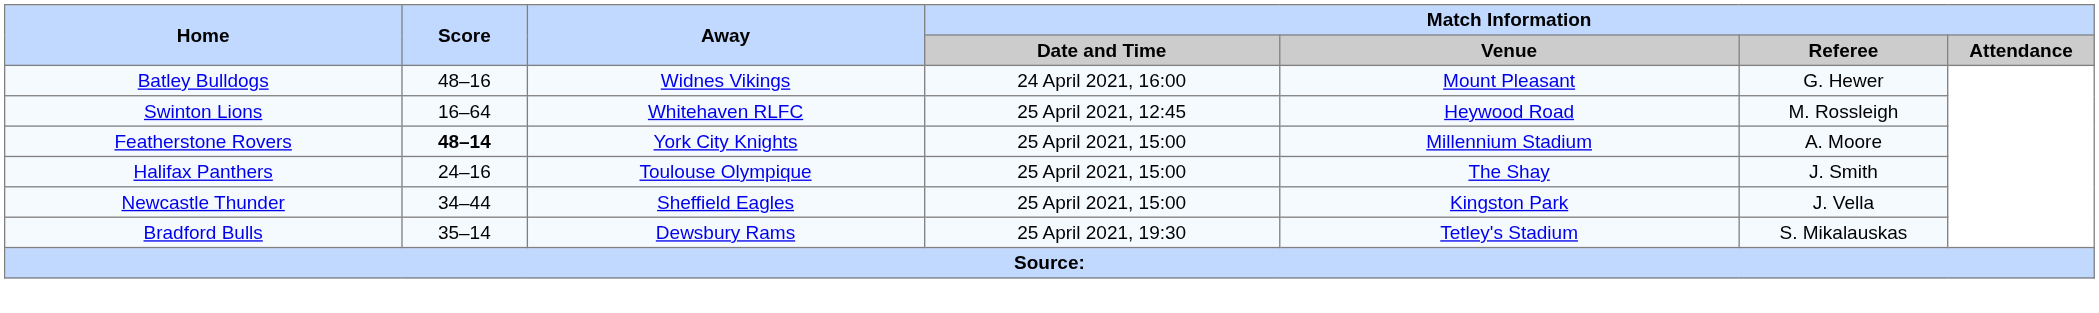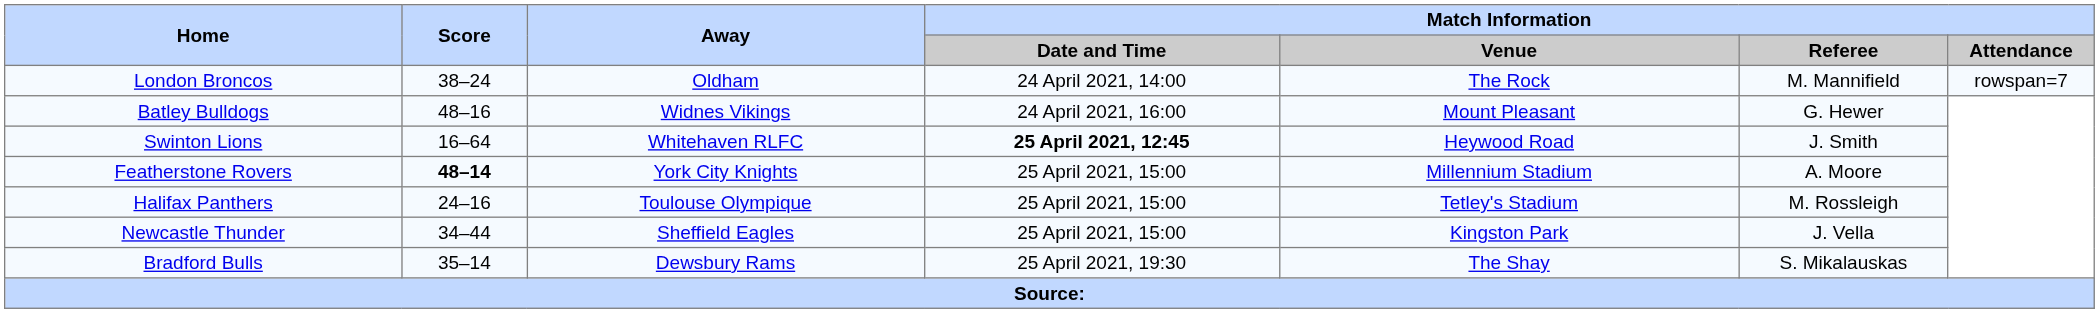+ row: (203, 81)
(1102, 111) normal -> (1102, 141) bold
(1843, 111) M. Rossleigh -> (1843, 141) J. Smith
(1509, 172) The Shay -> (1509, 202) Tetley's Stadium
(1843, 172) J. Smith -> (1843, 202) M. Rossleigh
(1509, 232) Tetley's Stadium -> (1509, 263) The Shay
